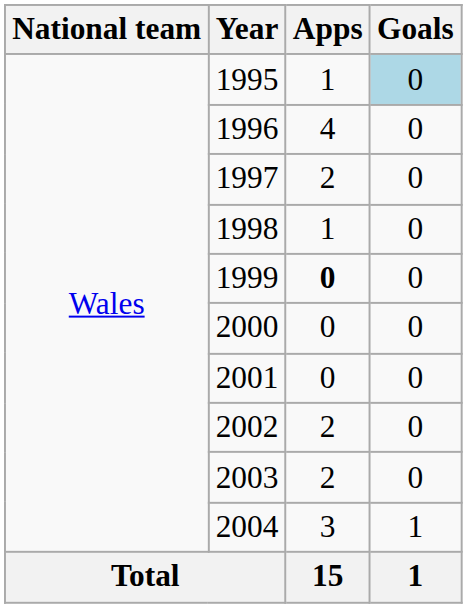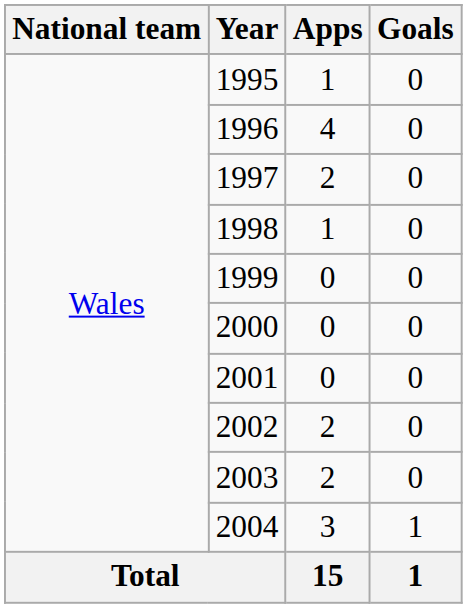(415, 79) lightblue background -> (415, 79) no background
(328, 278) bold -> (328, 278) normal
